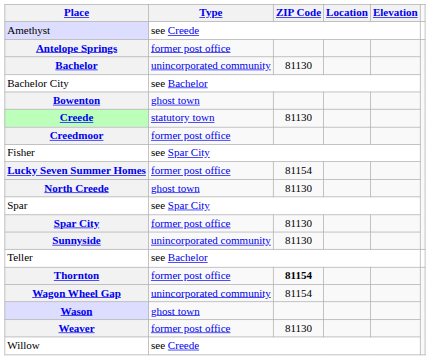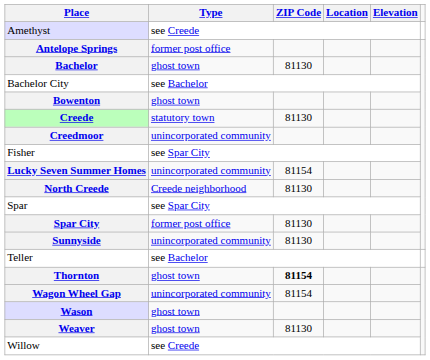(211, 65) unincorporated community -> (175, 65) ghost town
(191, 135) former post office -> (211, 135) unincorporated community
(191, 170) former post office -> (211, 170) unincorporated community
(175, 188) ghost town -> (199, 188) Creede neighborhood
(191, 275) former post office -> (175, 275) ghost town
(191, 328) former post office -> (175, 328) ghost town
